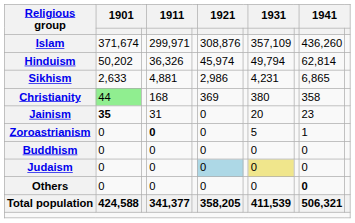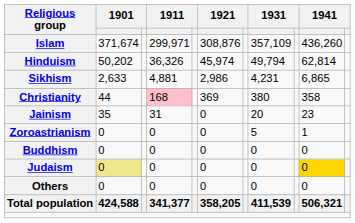(105, 97) lightgreen background -> (105, 97) no background
(159, 97) no background -> (159, 97) pink background
(105, 114) bold -> (105, 114) normal
(152, 132) bold -> (152, 132) normal
(101, 168) no background -> (101, 168) khaki background
(203, 168) lightblue background -> (203, 168) no background
(254, 168) khaki background -> (254, 168) no background
(305, 168) no background -> (305, 168) gold background
(305, 185) bold -> (305, 185) normal
